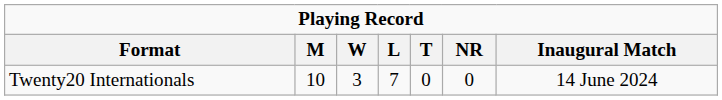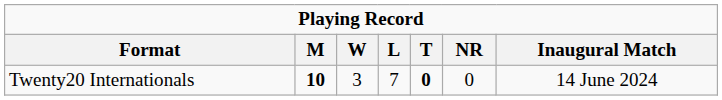(316, 79) normal -> (316, 79) bold
(426, 79) normal -> (426, 79) bold
